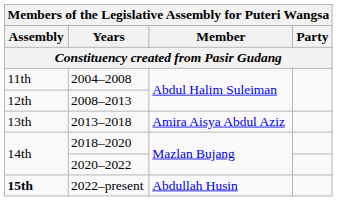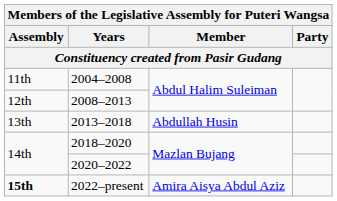(219, 121) Amira Aisya Abdul Aziz -> (195, 121) Abdullah Husin
(195, 185) Abdullah Husin -> (219, 185) Amira Aisya Abdul Aziz
